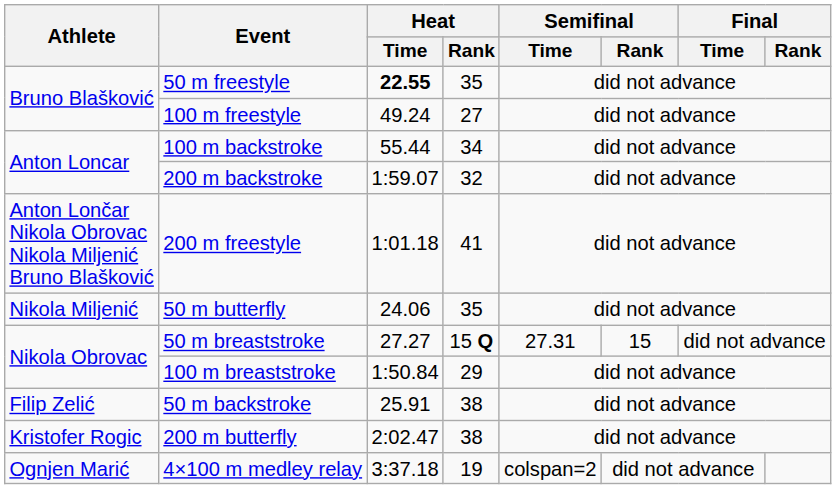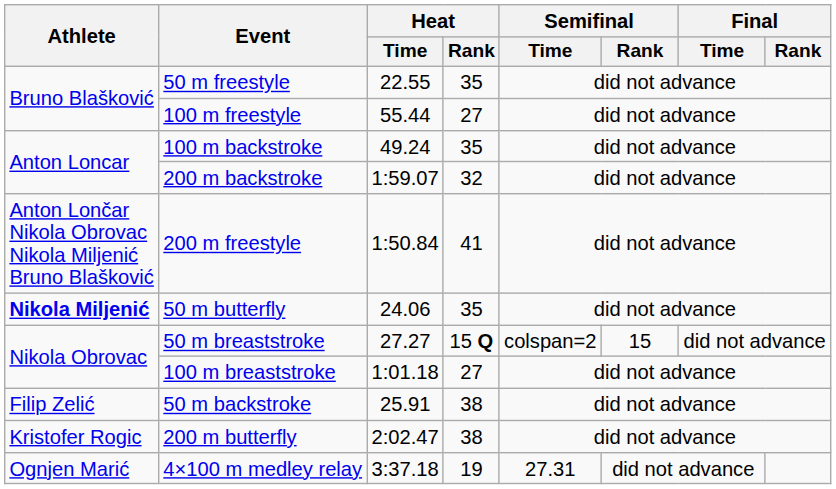(405, 83) bold -> (405, 83) normal
(405, 115) 49.24 -> (405, 115) 55.44
(405, 147) 55.44 -> (405, 147) 49.24
(471, 147) 34 -> (471, 147) 35
(405, 244) 1:01.18 -> (405, 244) 1:50.84
(74, 309) normal -> (79, 309) bold
(550, 341) 27.31 -> (550, 341) colspan=2
(405, 373) 1:50.84 -> (405, 373) 1:01.18
(471, 373) 29 -> (471, 373) 27
(550, 469) colspan=2 -> (550, 469) 27.31
